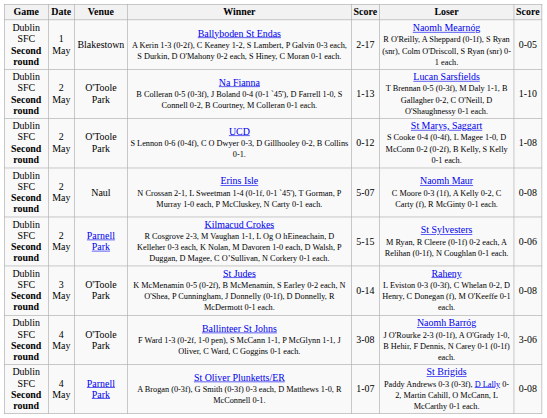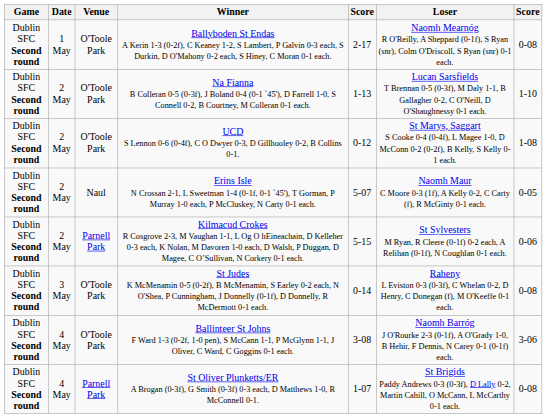(101, 44) Blakestown -> (96, 44) O'Toole Park
(528, 44) 0-05 -> (528, 44) 0-08
(528, 192) 0-08 -> (528, 192) 0-05
